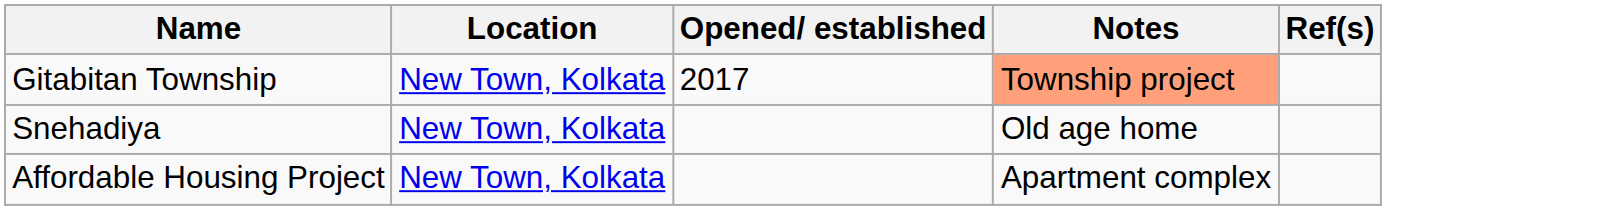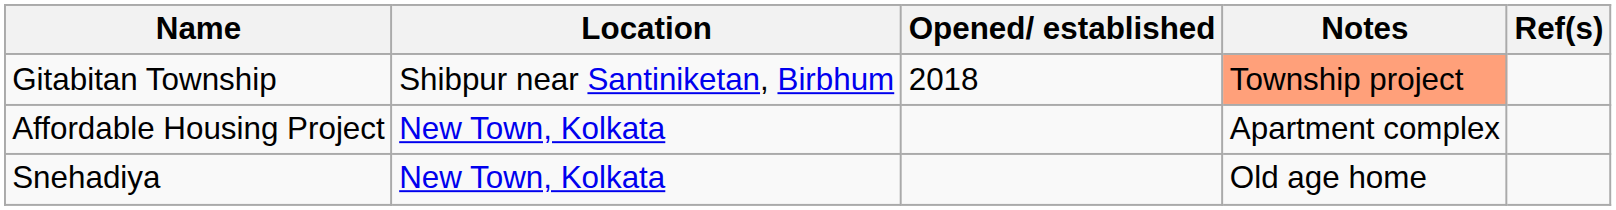(532, 79) New Town, Kolkata -> (647, 79) Shibpur near Santiniketan, Birbhum
(715, 79) 2017 -> (944, 79) 2018
rows swapped: (86, 128) <-> (198, 178)
